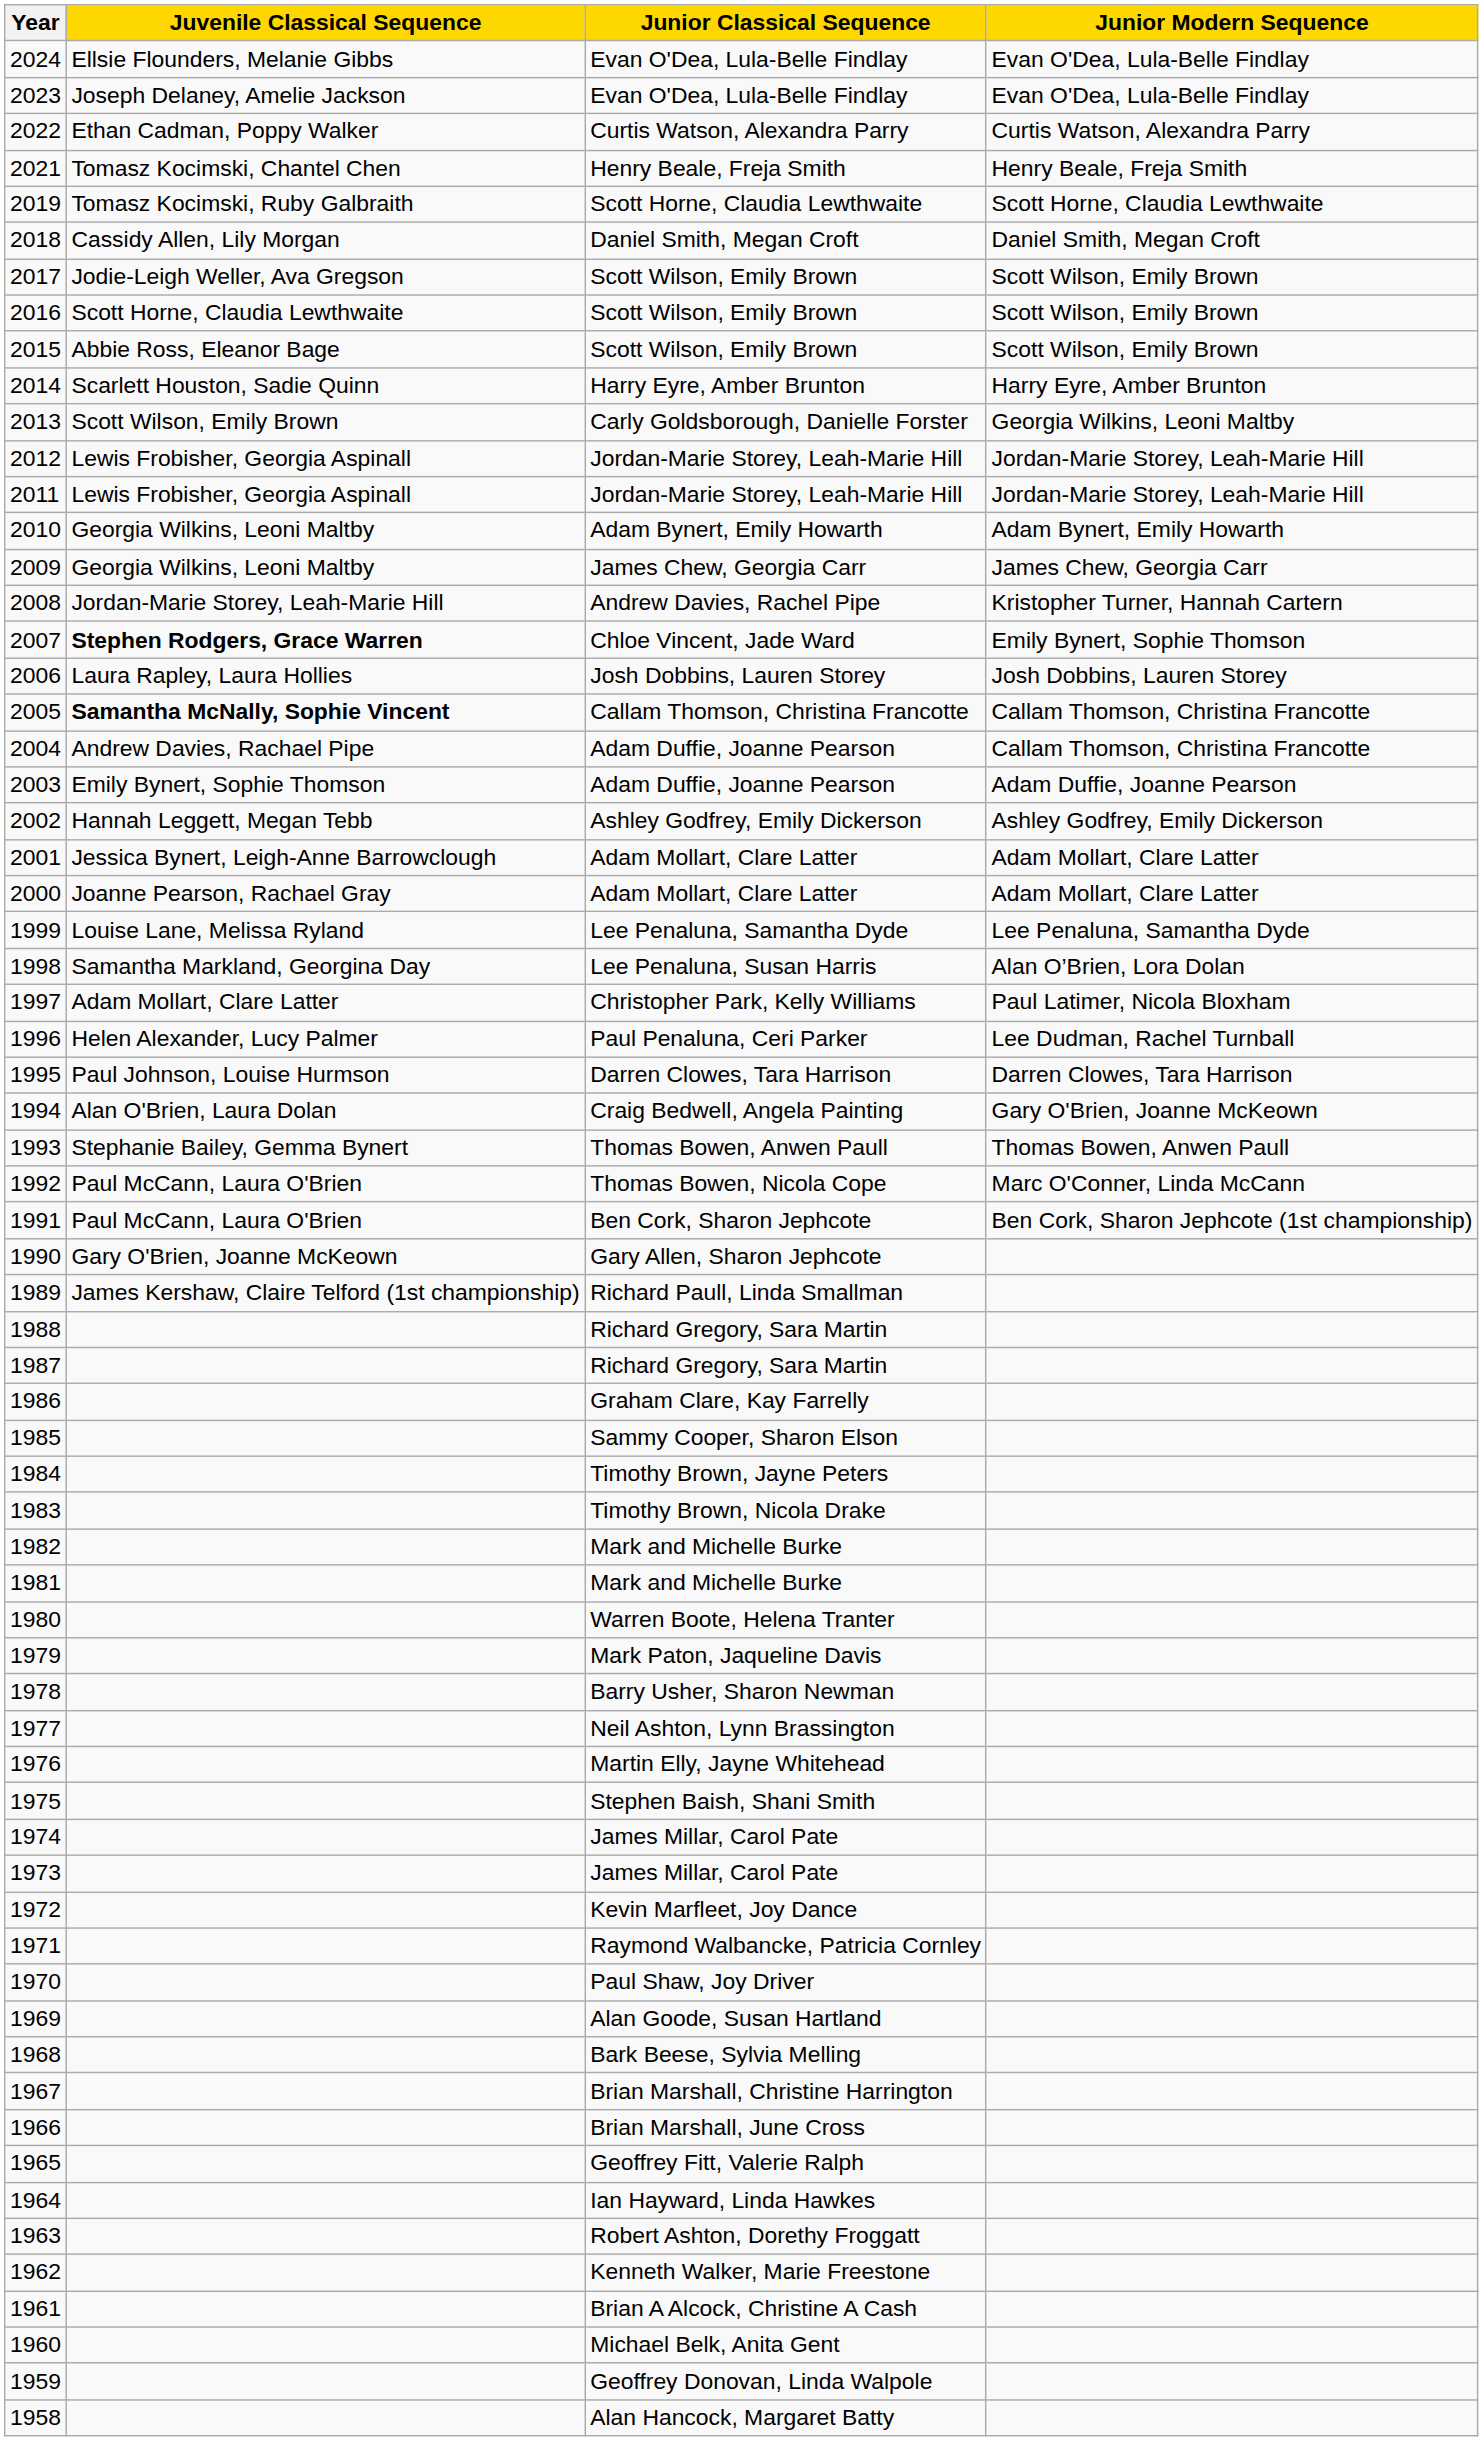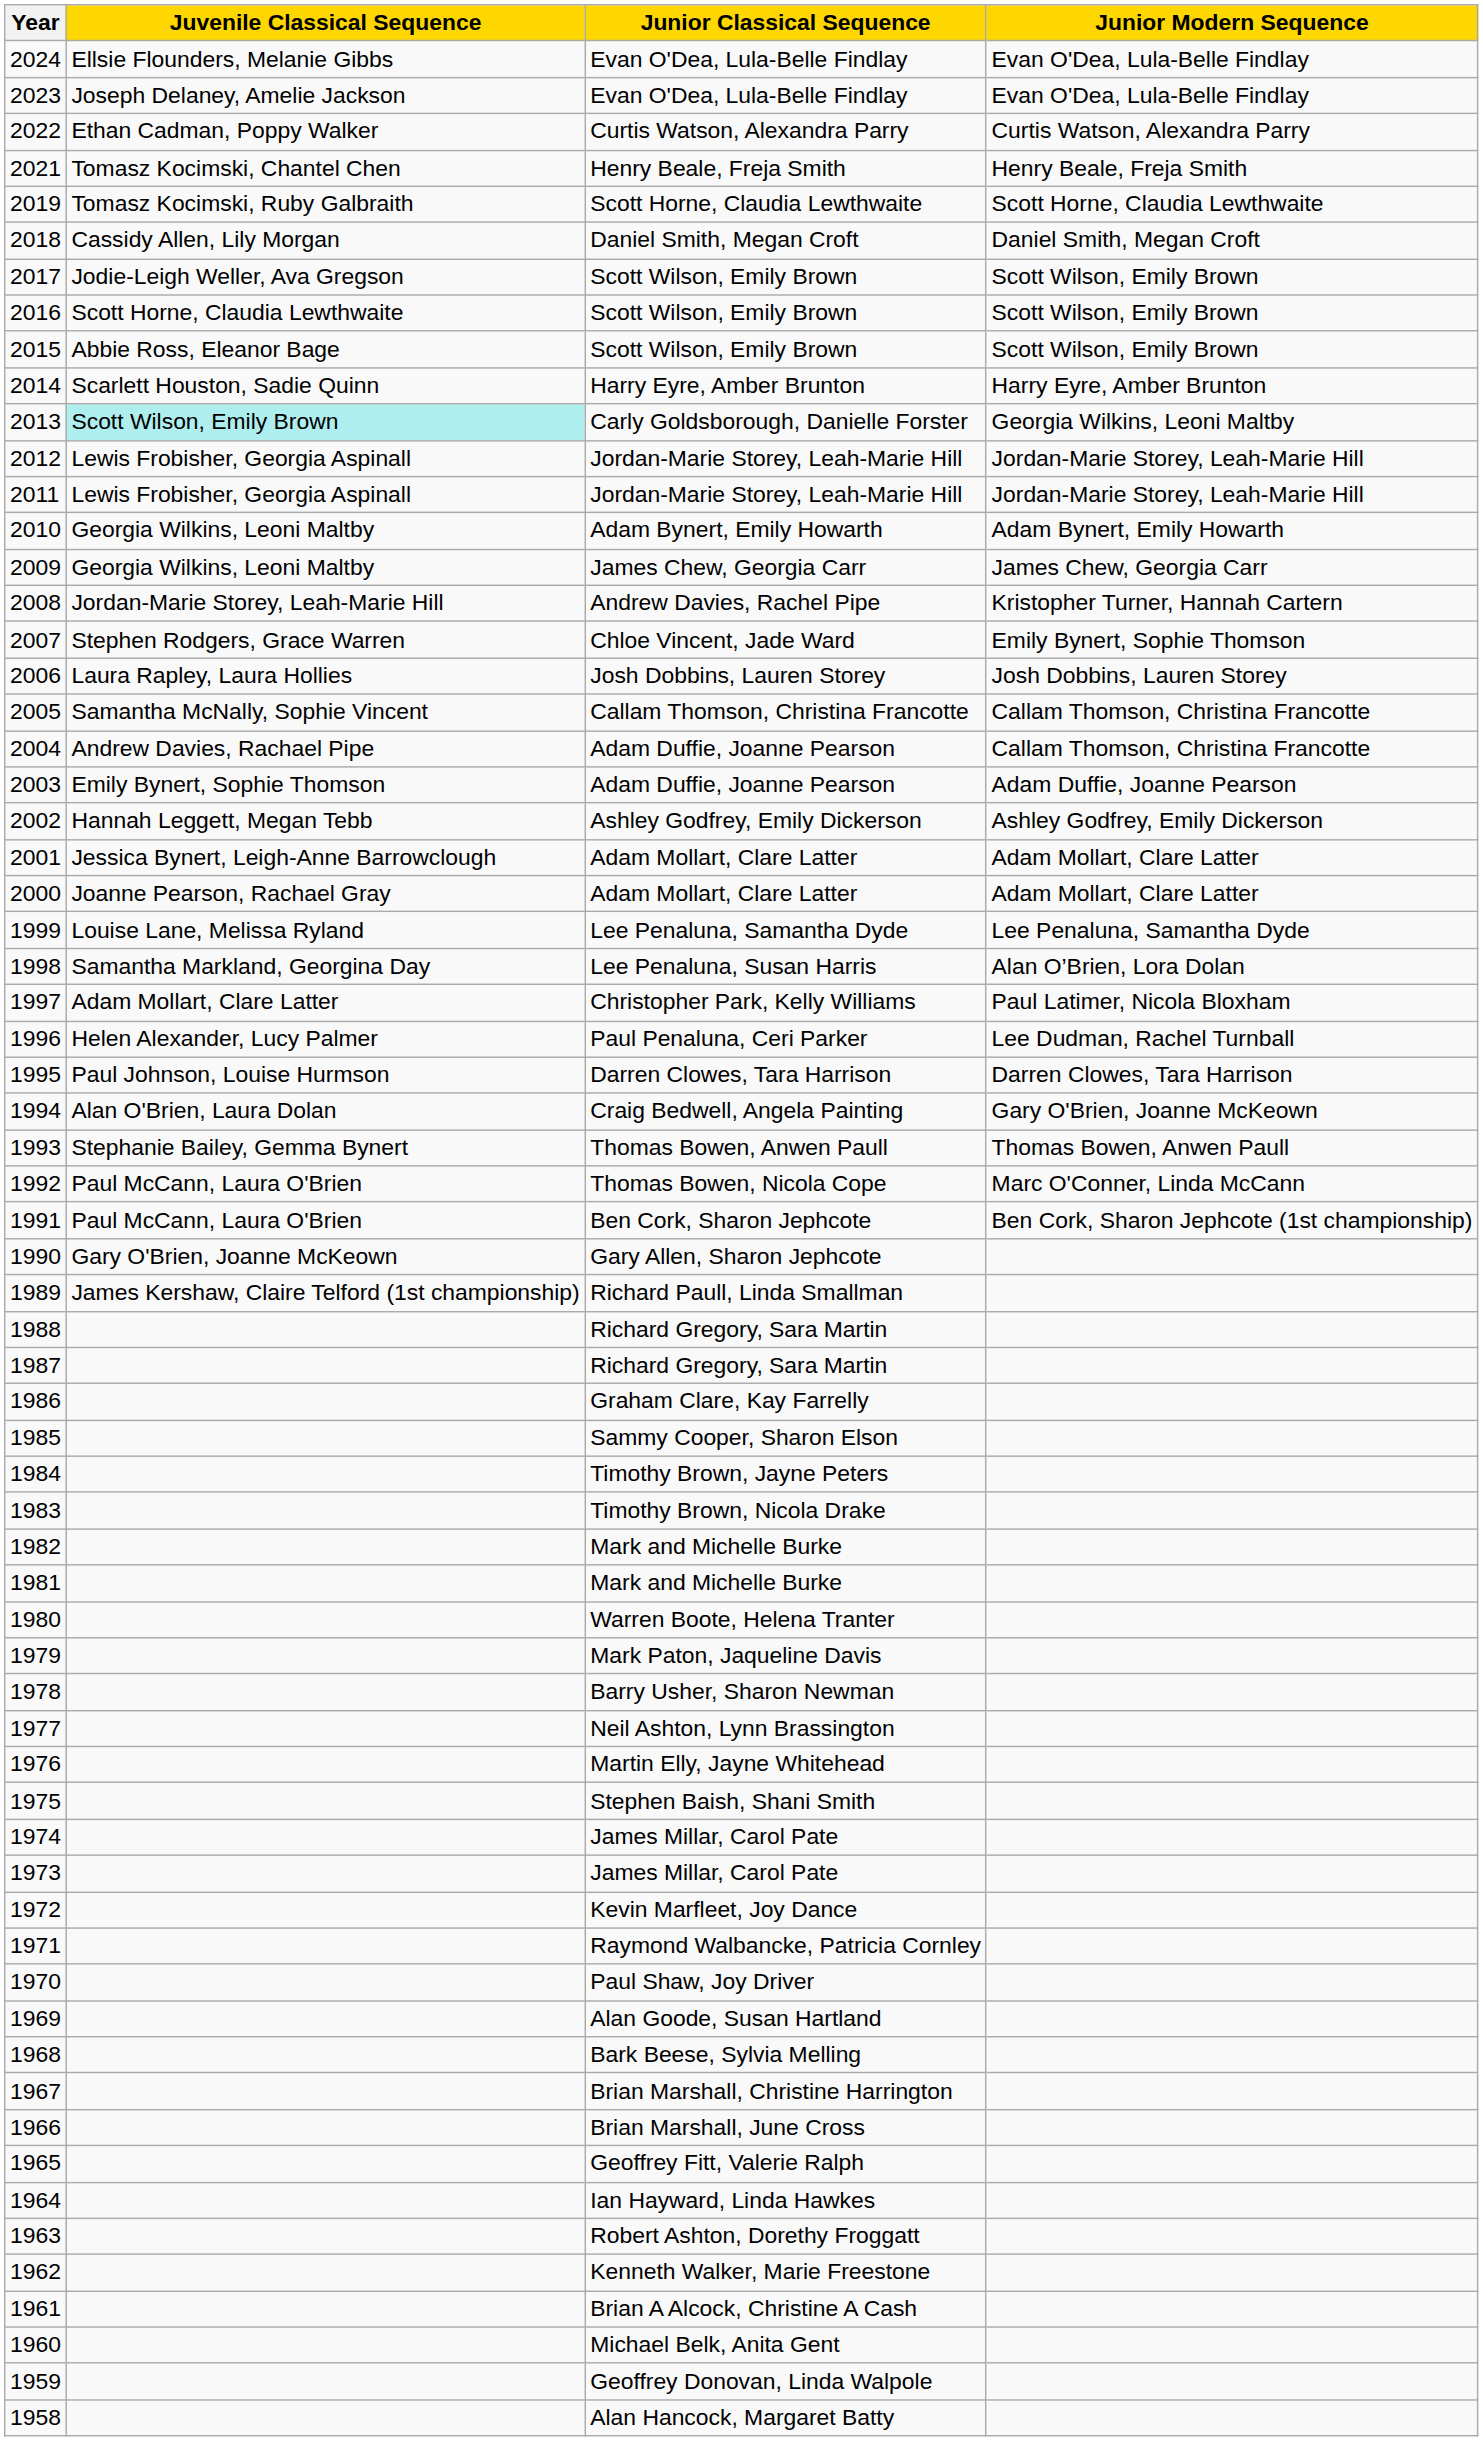(205, 421) no background -> (205, 421) paleturquoise background
(247, 639) bold -> (238, 639) normal
(260, 712) bold -> (250, 712) normal
